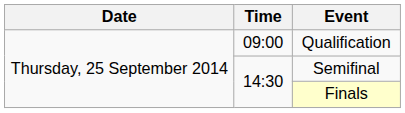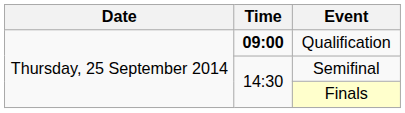(263, 42) normal -> (263, 42) bold
